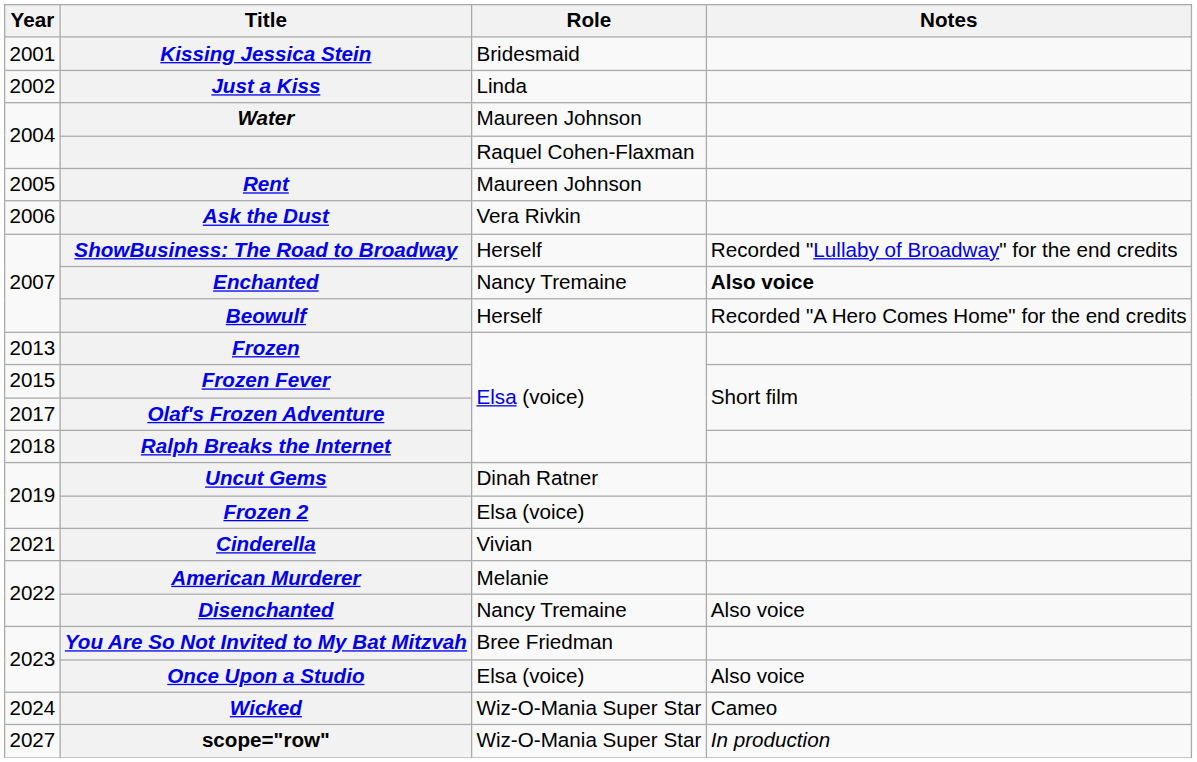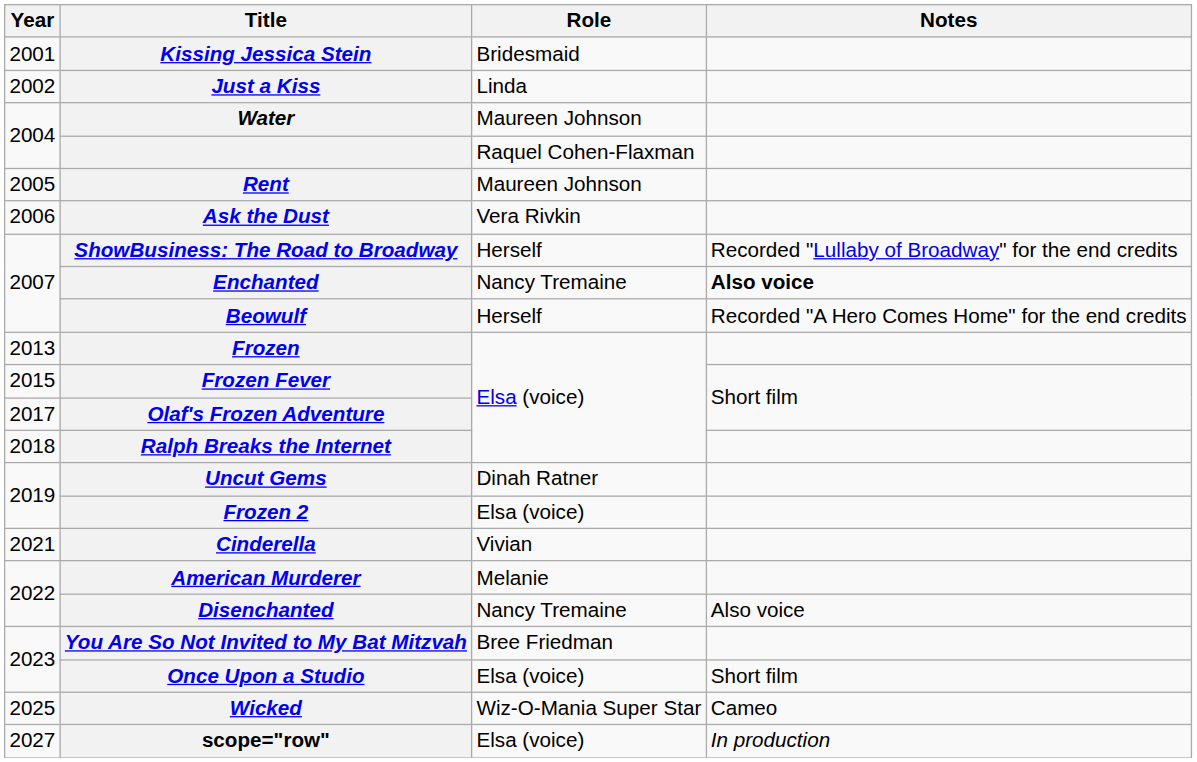(758, 675) Also voice -> (754, 675) Short film
(32, 708) 2024 -> (32, 708) 2025
(589, 741) Wiz-O-Mania Super Star -> (530, 741) Elsa (voice)
